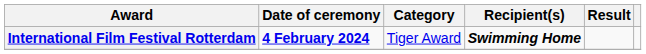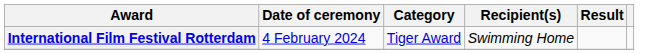(316, 37) bold -> (314, 37) normal
(524, 37) bold -> (521, 37) normal
